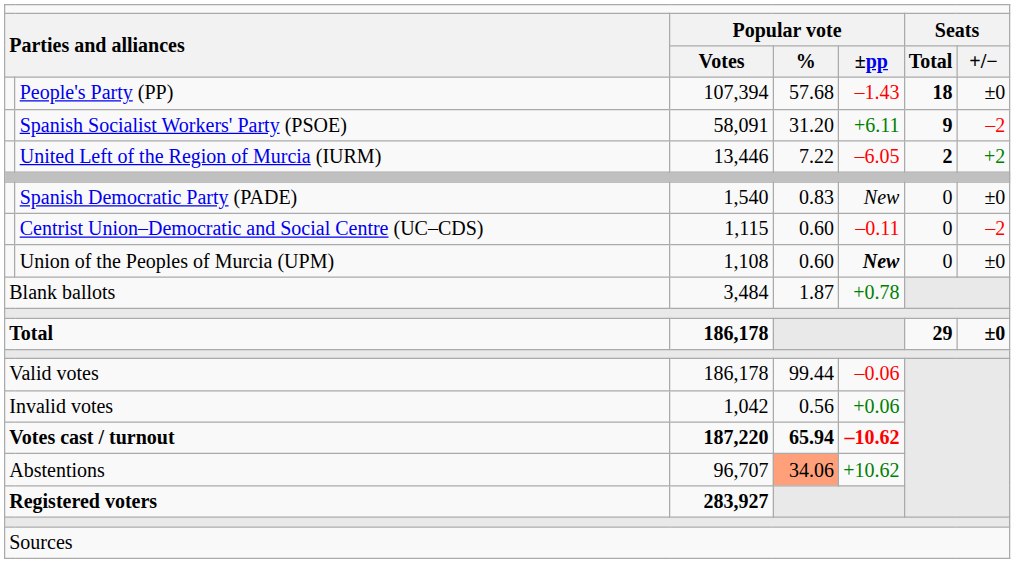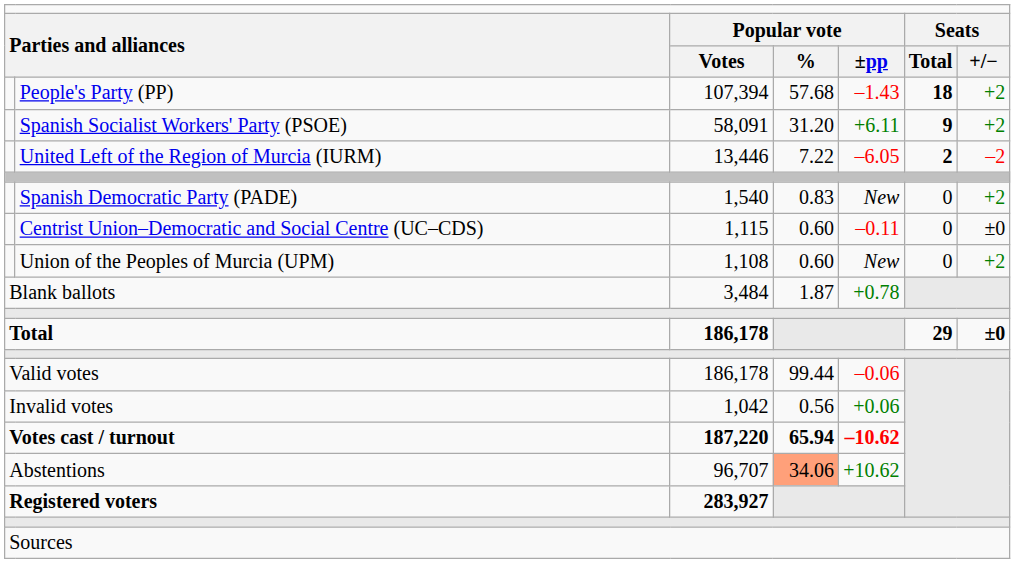(995, 93) ±0 -> (995, 93) +2
(995, 124) –2 -> (995, 124) +2
(995, 156) +2 -> (995, 156) –2
(995, 197) ±0 -> (995, 197) +2
(995, 229) –2 -> (995, 229) ±0
(881, 260) bold -> (882, 260) normal
(995, 260) ±0 -> (995, 260) +2
